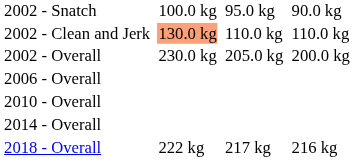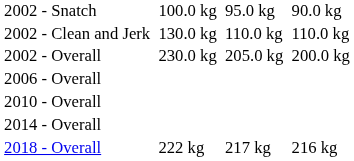(188, 33) lightsalmon background -> (188, 33) no background
